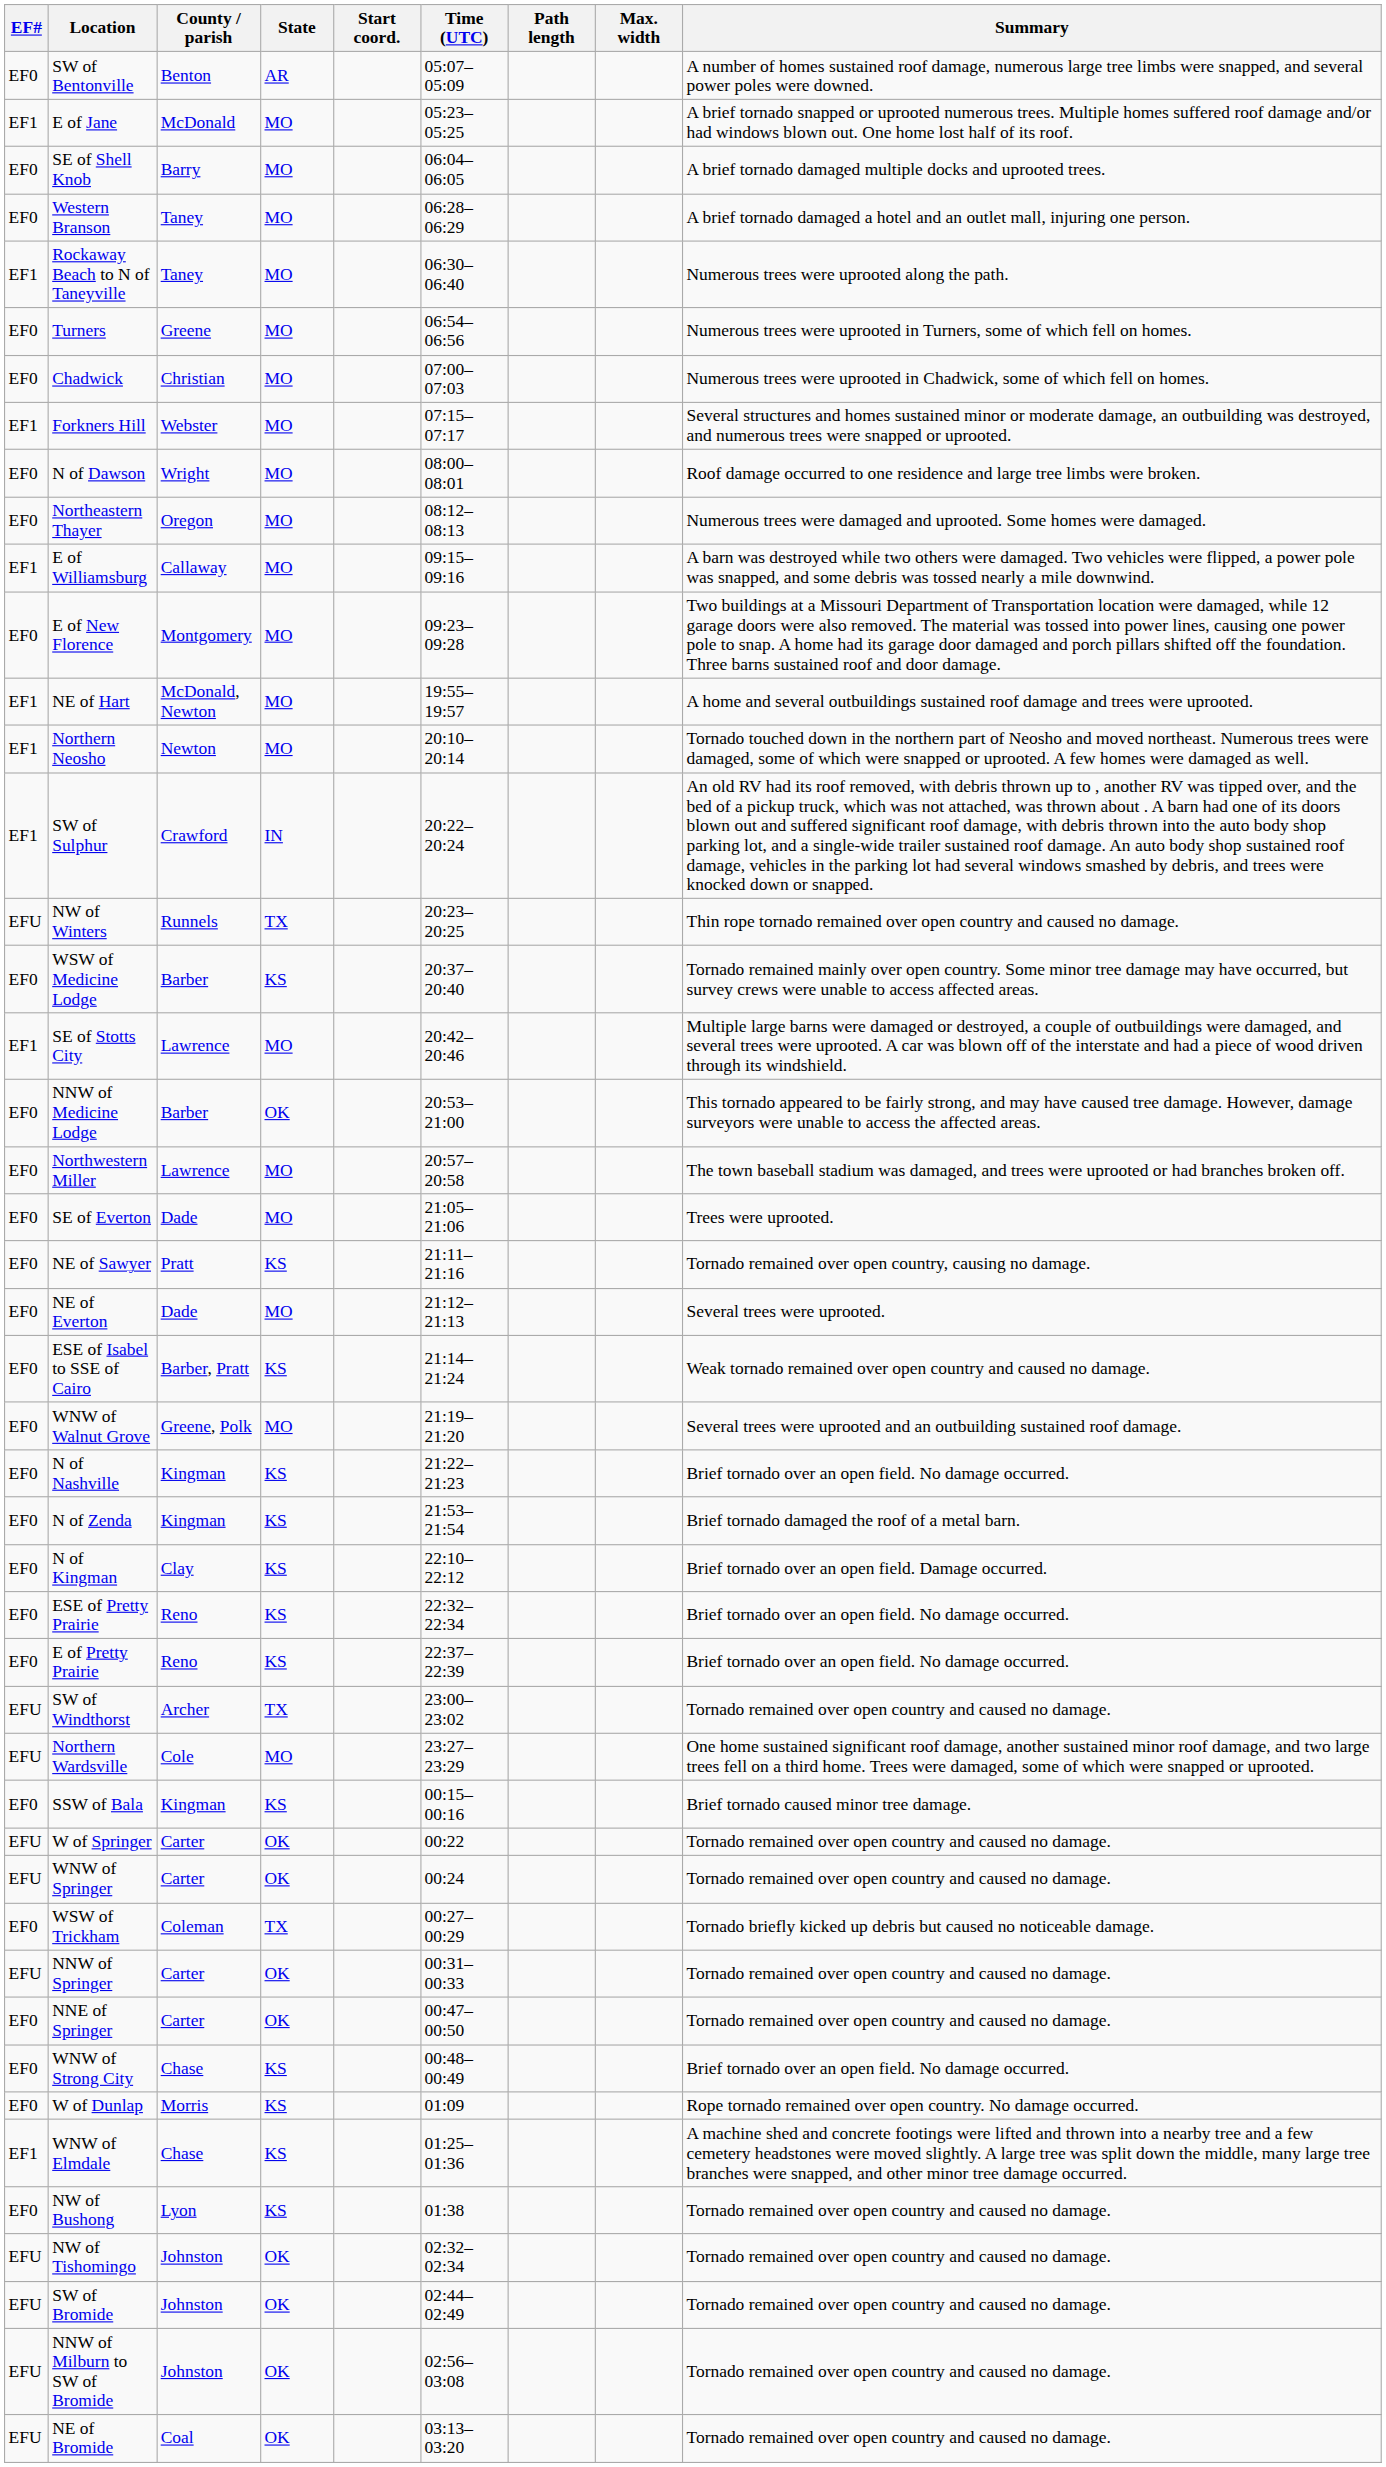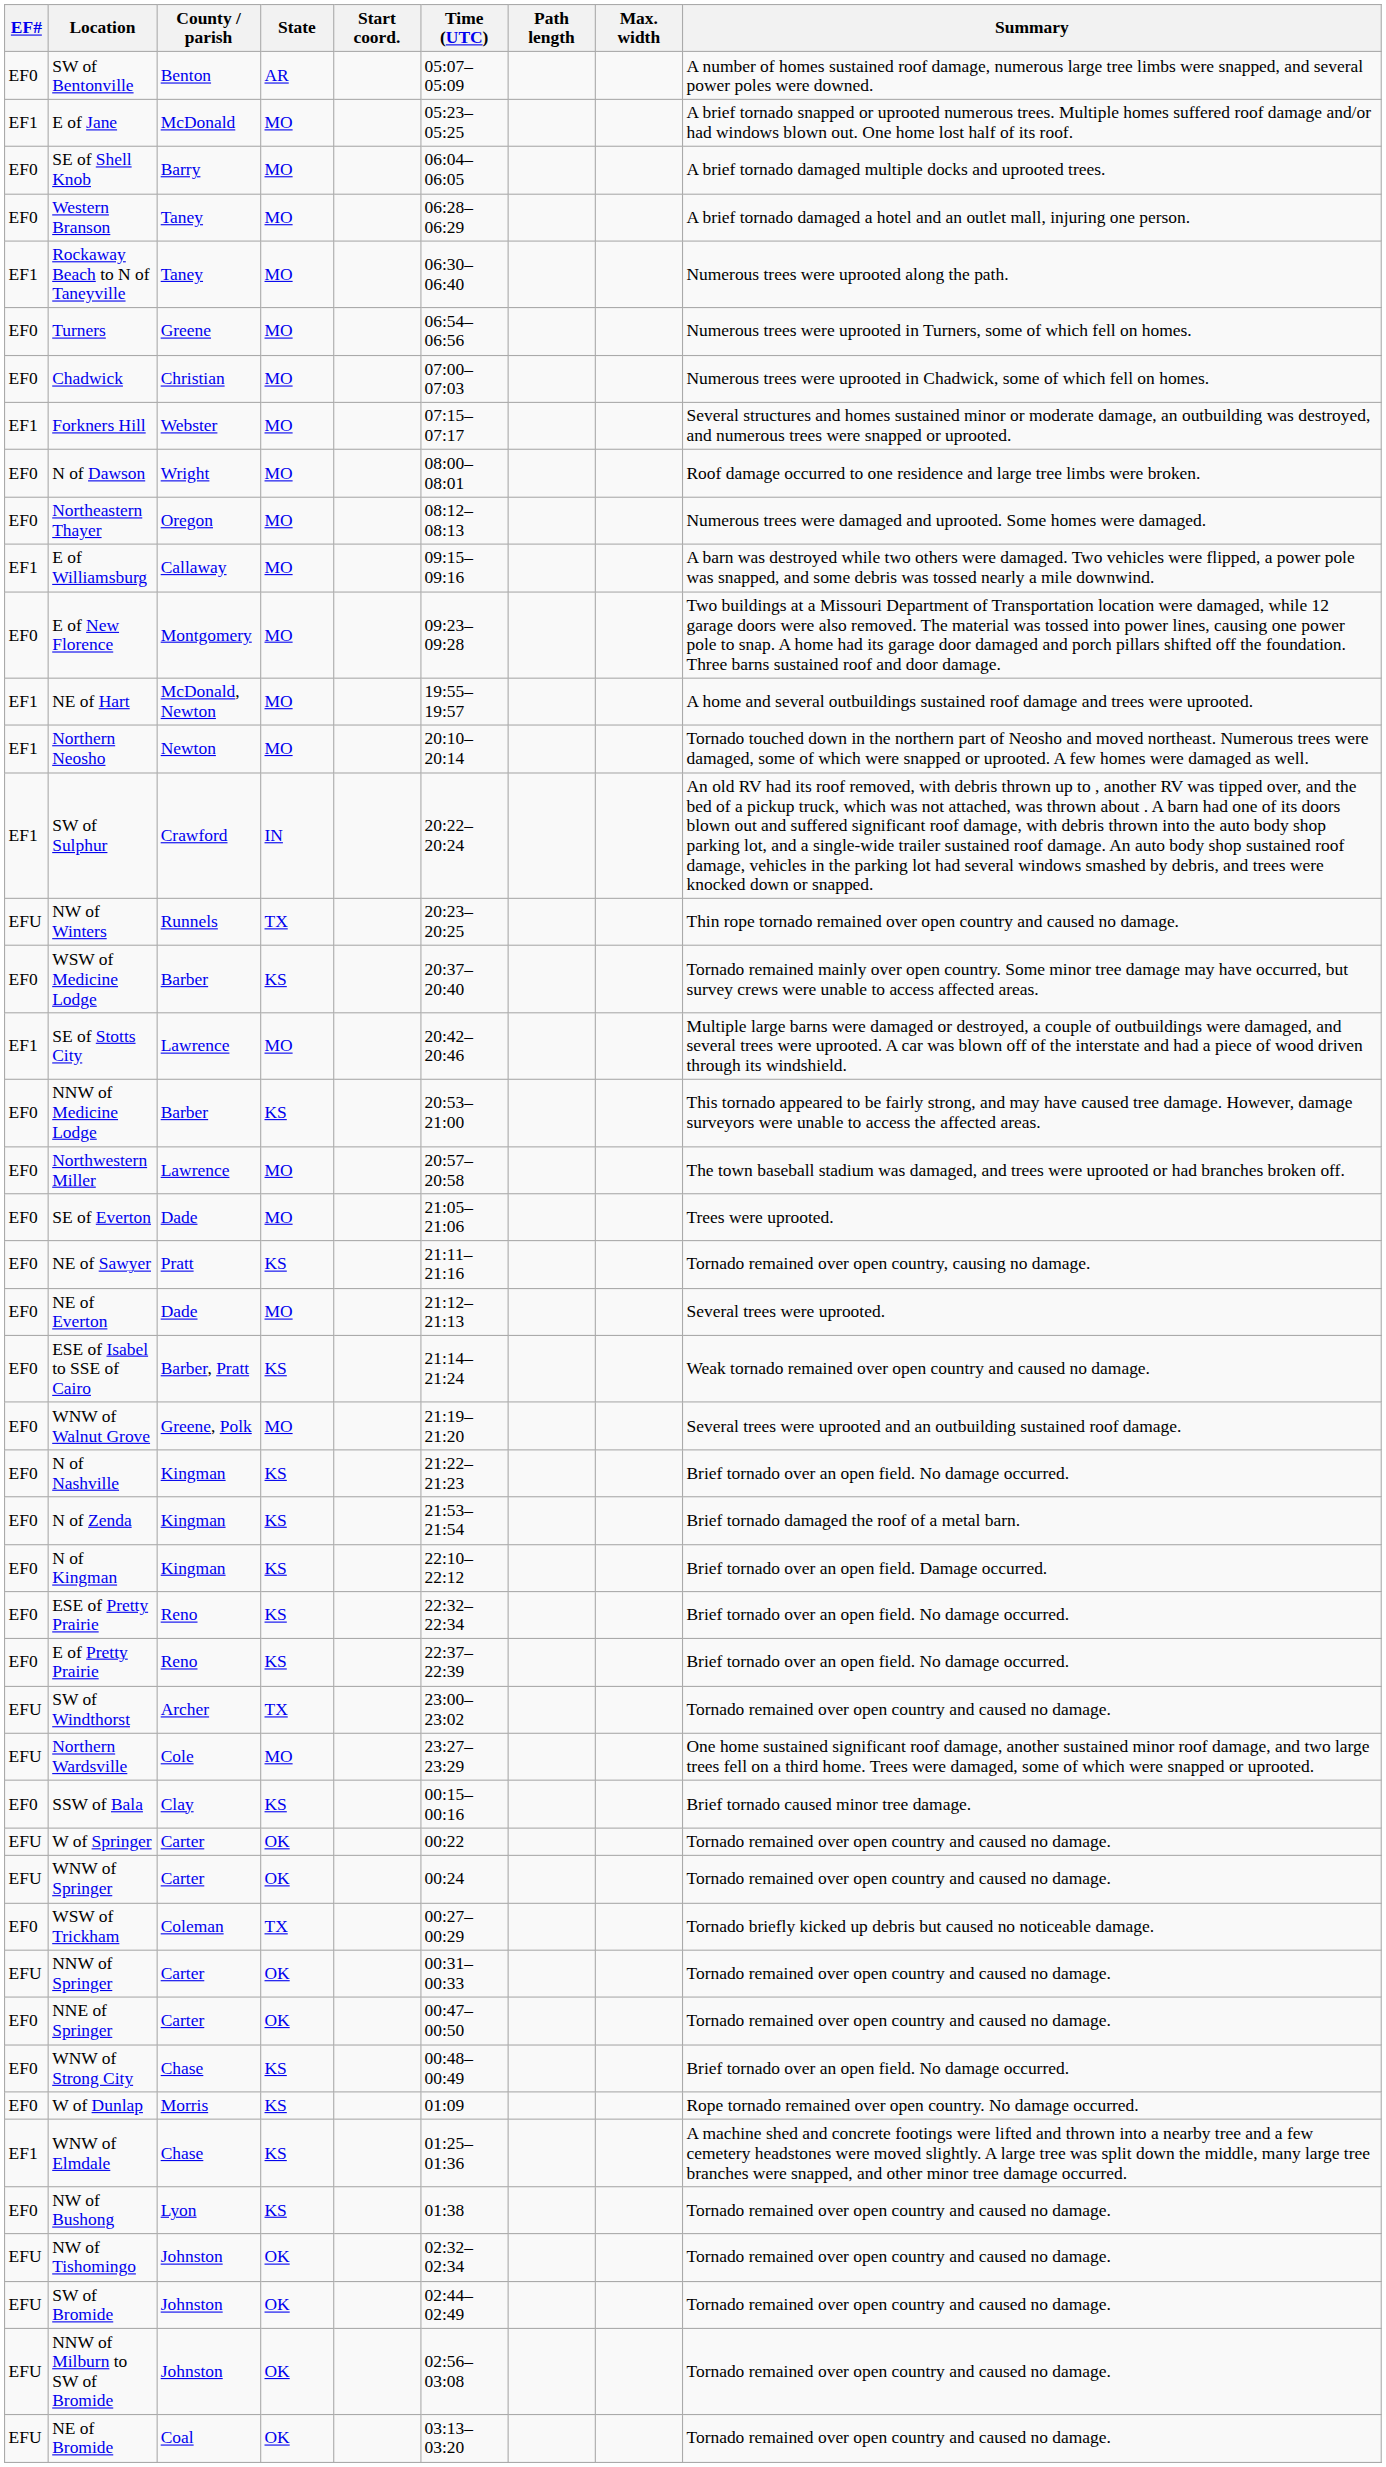(277, 1112) OK -> (276, 1112) KS
(177, 1567) Clay -> (193, 1567) Kingman
(193, 1804) Kingman -> (177, 1804) Clay
